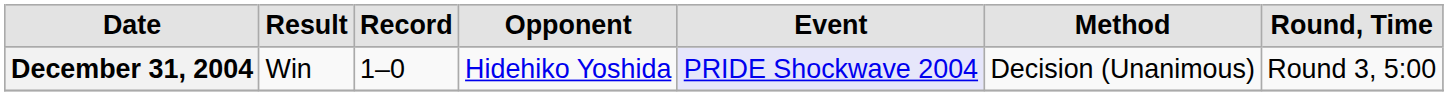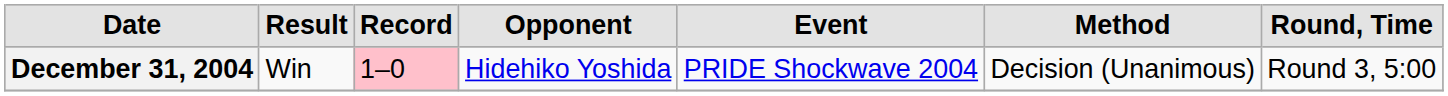(383, 68) no background -> (383, 68) pink background
(831, 68) lavender background -> (831, 68) no background
